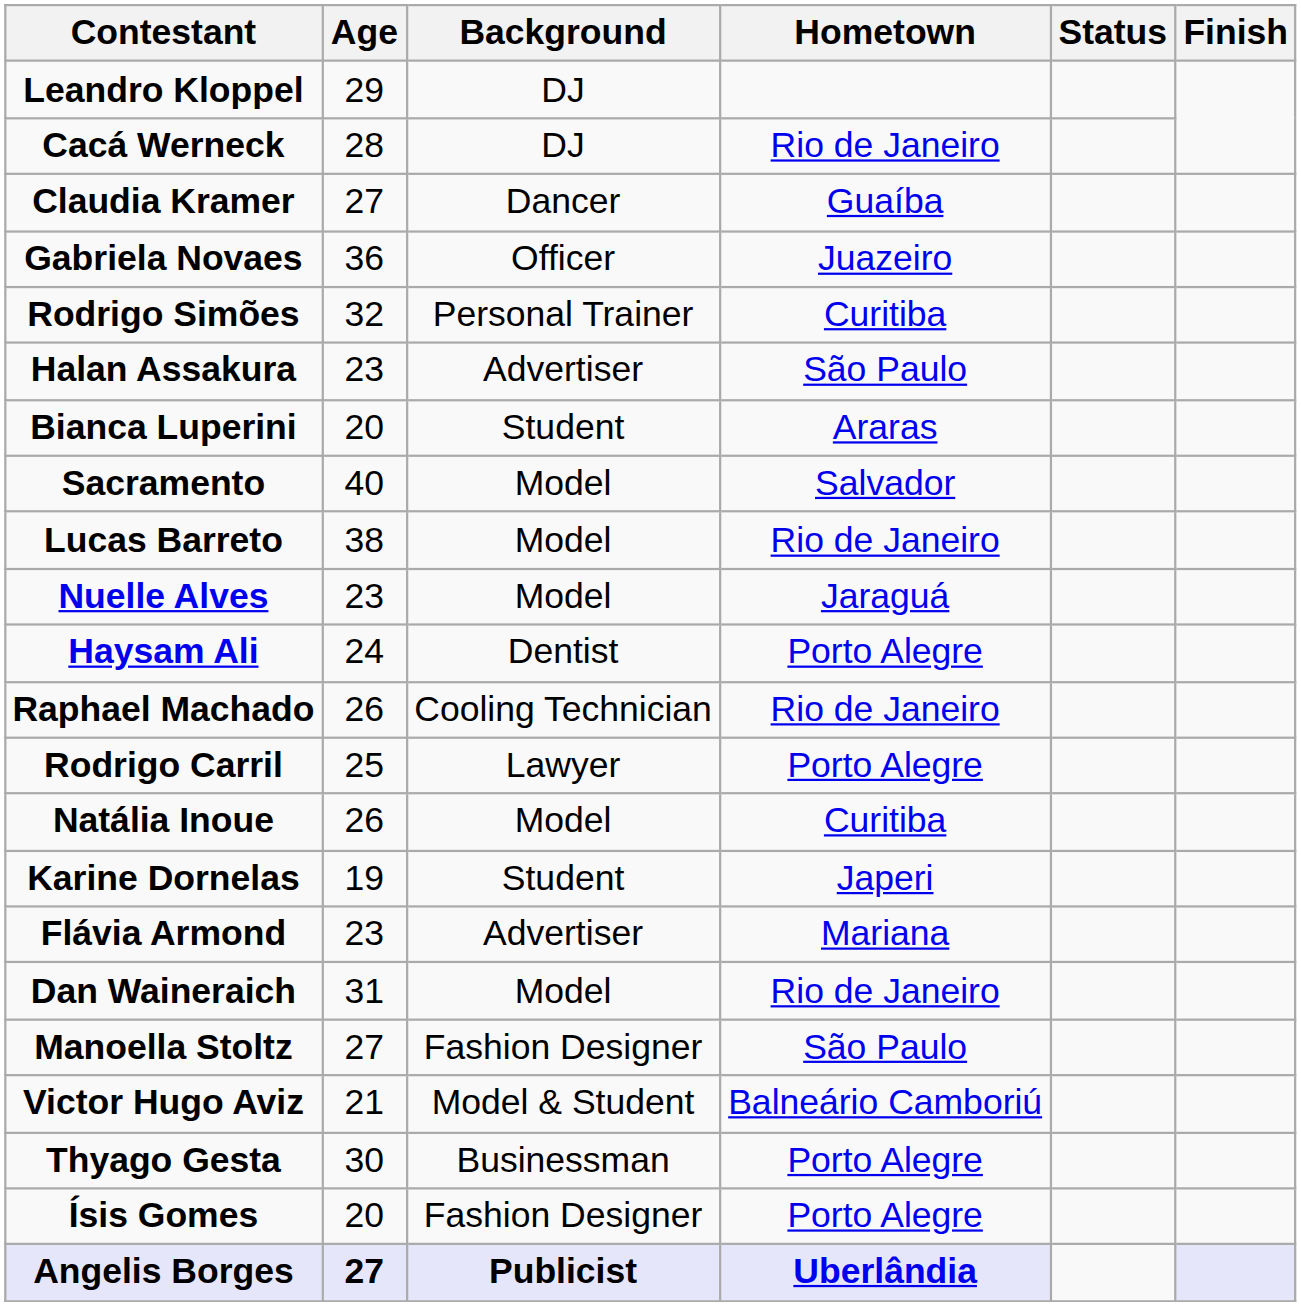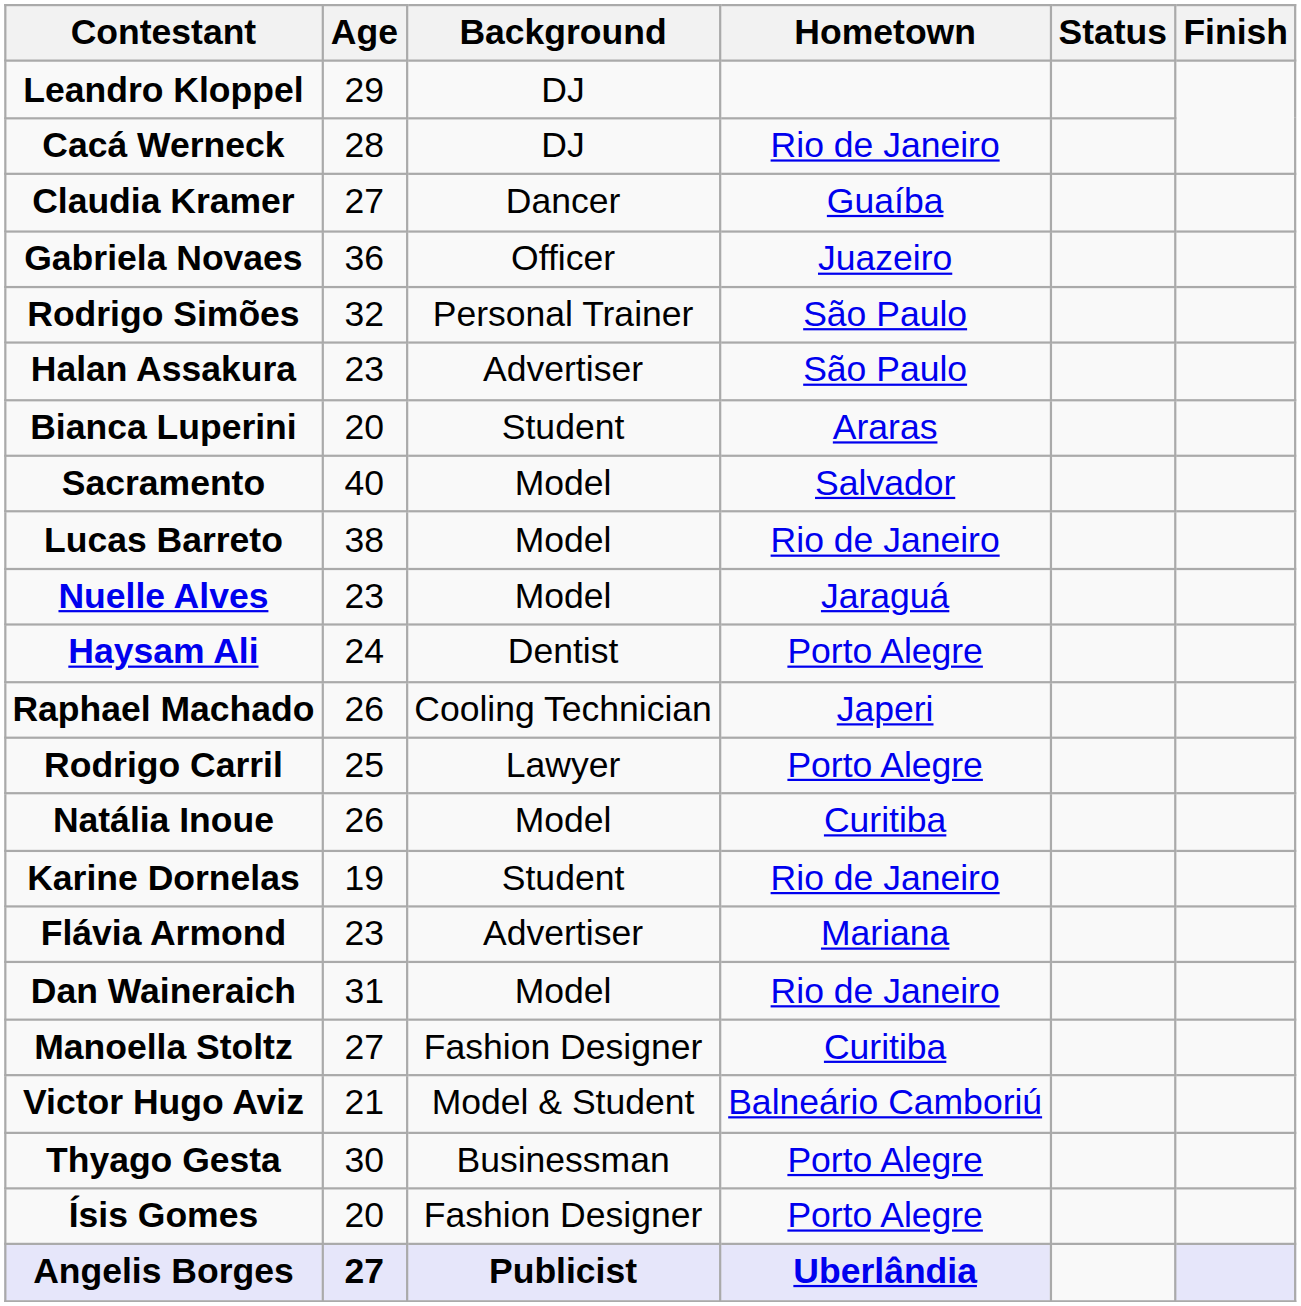(885, 314) Curitiba -> (885, 314) São Paulo
(885, 708) Rio de Janeiro -> (885, 708) Japeri
(885, 877) Japeri -> (885, 877) Rio de Janeiro
(885, 1046) São Paulo -> (885, 1046) Curitiba
